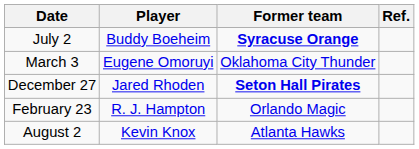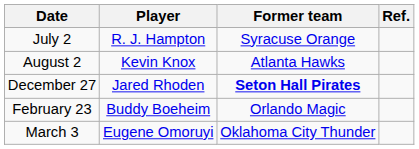(158, 39) Buddy Boeheim -> (158, 39) R. J. Hampton
(298, 39) bold -> (298, 39) normal
rows swapped: (52, 132) <-> (52, 62)
(158, 109) R. J. Hampton -> (158, 109) Buddy Boeheim
